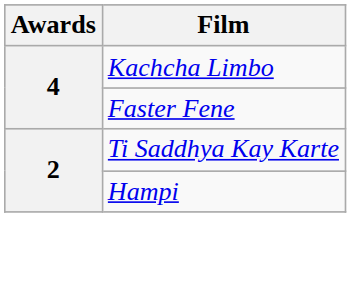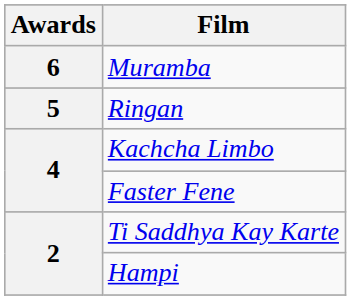+ row: (159, 66)
+ row: (146, 107)
